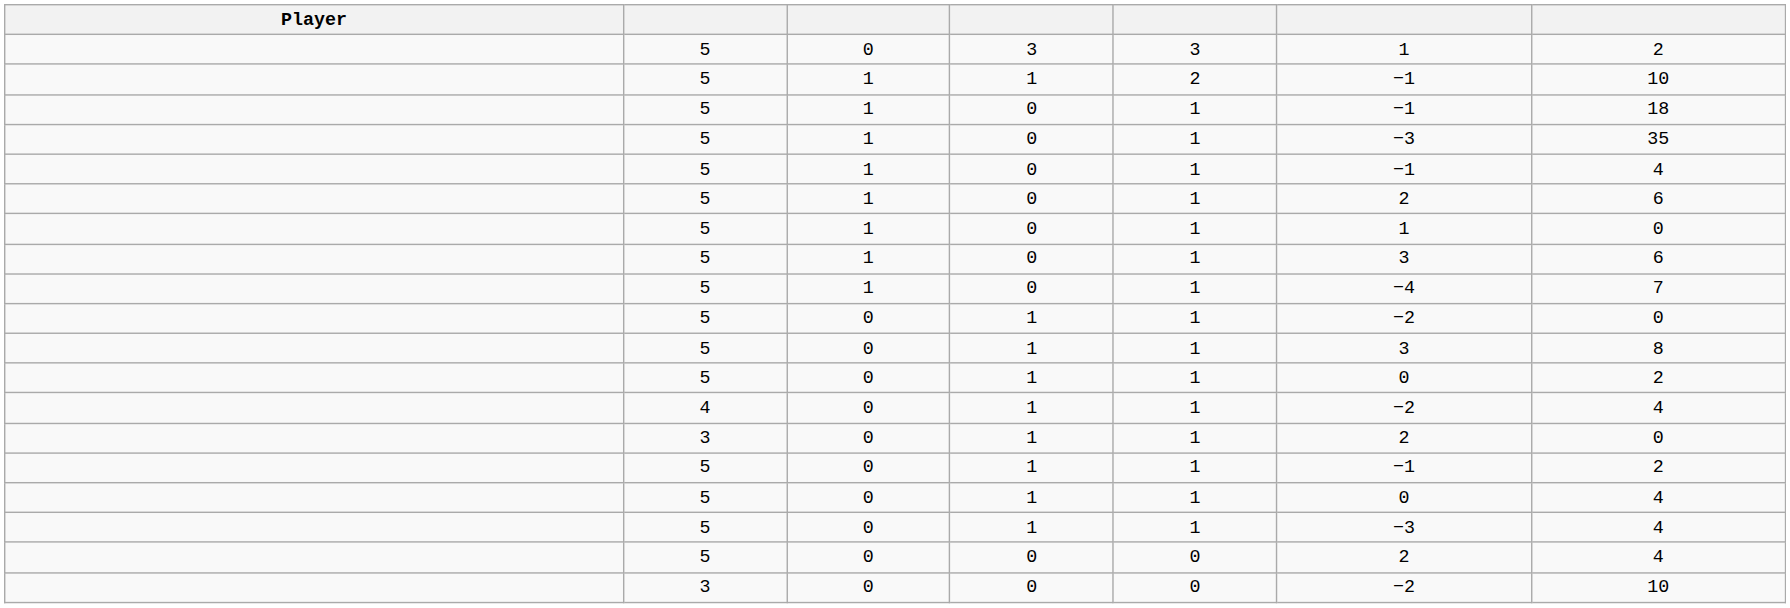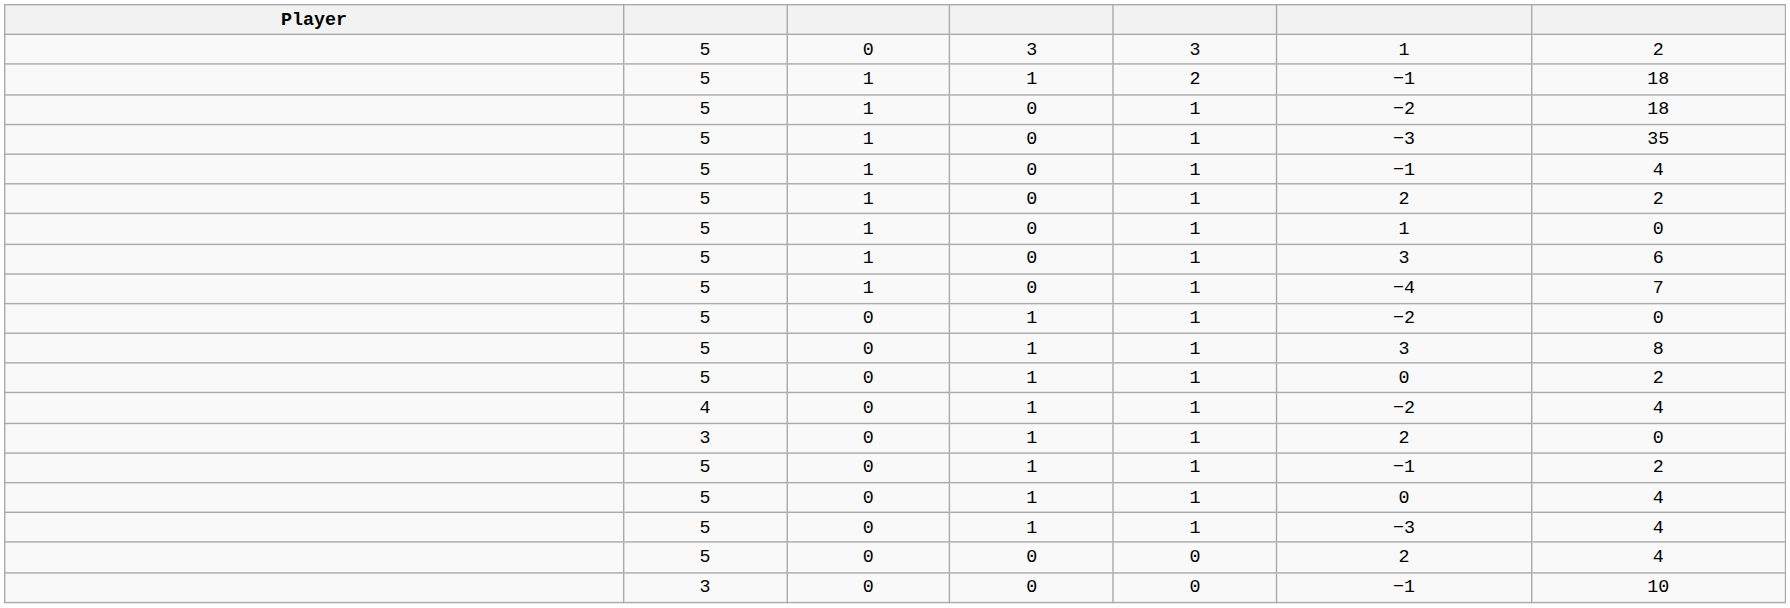(1658, 79) 10 -> (1658, 79) 18
(1404, 109) −1 -> (1404, 109) −2
(1658, 199) 6 -> (1658, 199) 2
(1404, 587) −2 -> (1404, 587) −1
